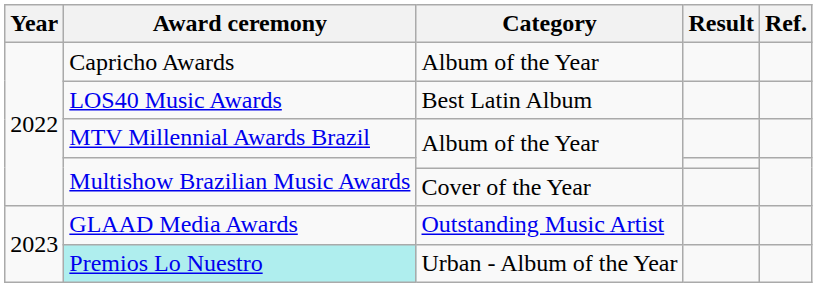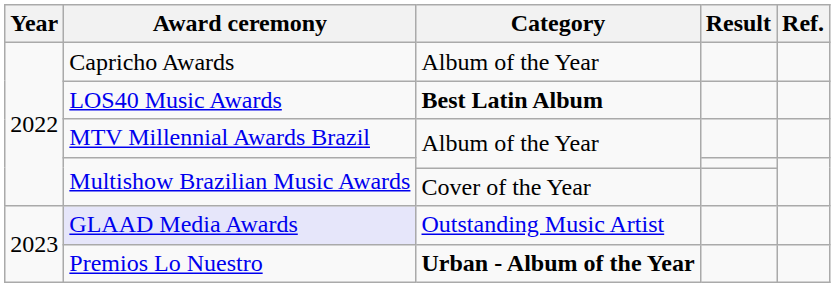(507, 99) normal -> (512, 99) bold
(184, 224) no background -> (184, 224) lavender background
(166, 262) paleturquoise background -> (166, 262) no background
(549, 262) normal -> (558, 262) bold
